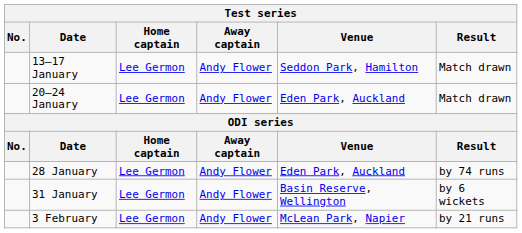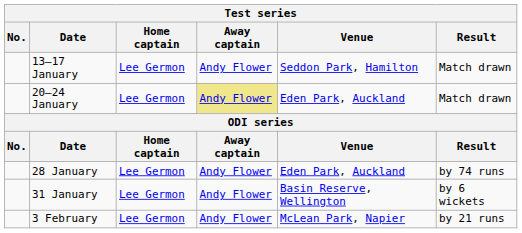(236, 98) no background -> (236, 98) khaki background
